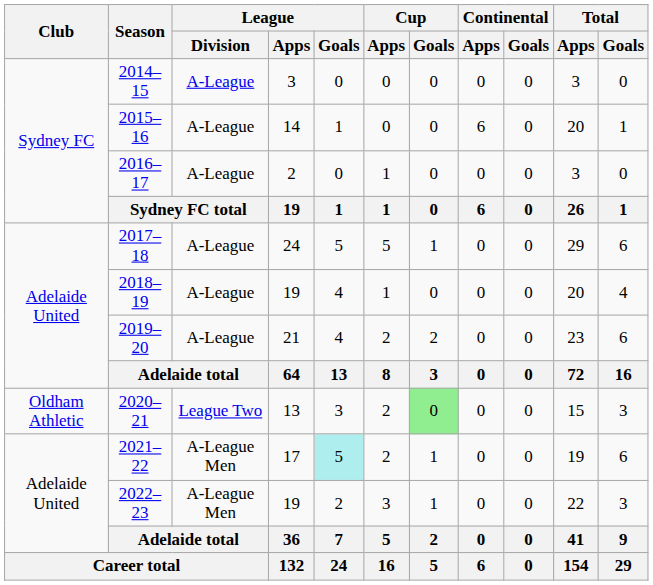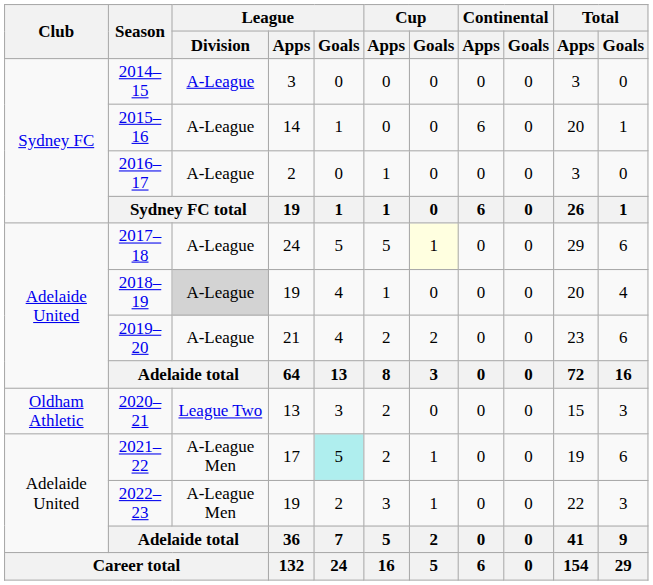(434, 246) no background -> (434, 246) lightyellow background
(220, 292) no background -> (220, 292) lightgrey background
(434, 410) lightgreen background -> (434, 410) no background
